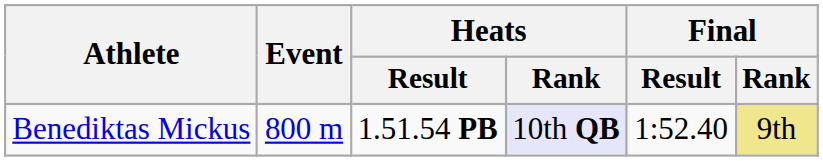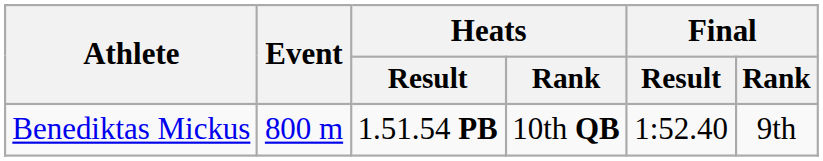(566, 129) lavender background -> (566, 129) no background
(776, 129) khaki background -> (776, 129) no background
